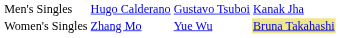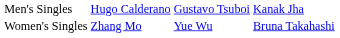(294, 25) khaki background -> (294, 25) no background
